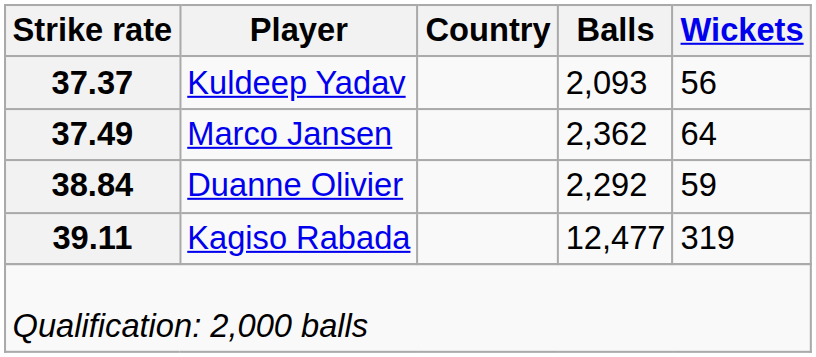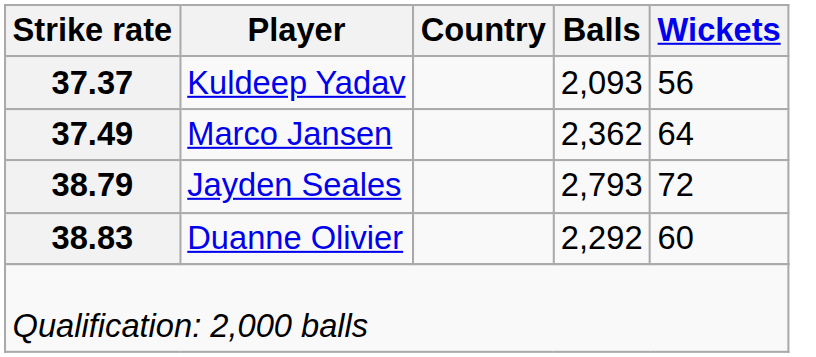+ row: (294, 185)
(92, 185) 38.84 -> (92, 237) 38.83
(699, 185) 59 -> (676, 237) 60
- row: (299, 237)
